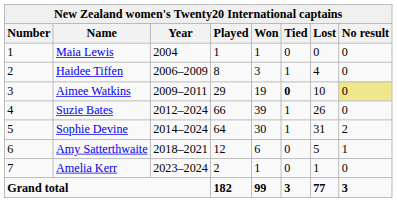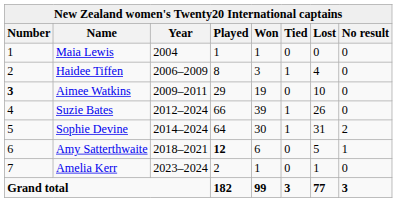(10, 91) normal -> (10, 91) bold
(287, 91) bold -> (287, 91) normal
(345, 91) khaki background -> (345, 91) no background
(220, 149) normal -> (220, 149) bold
